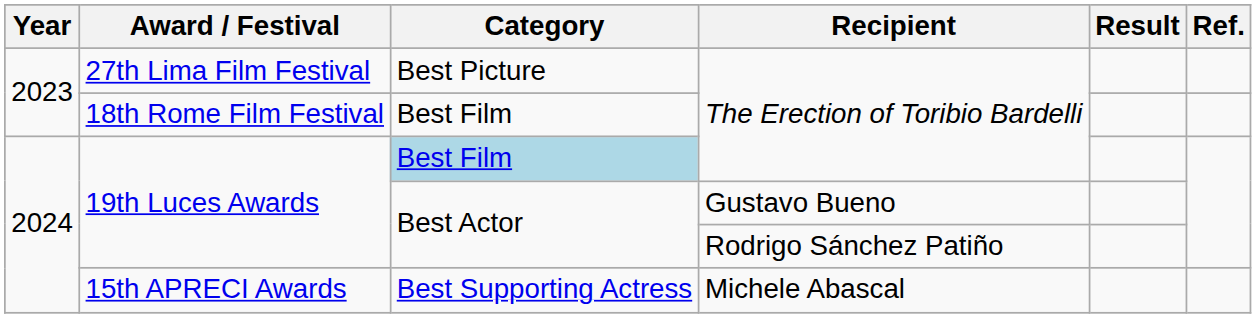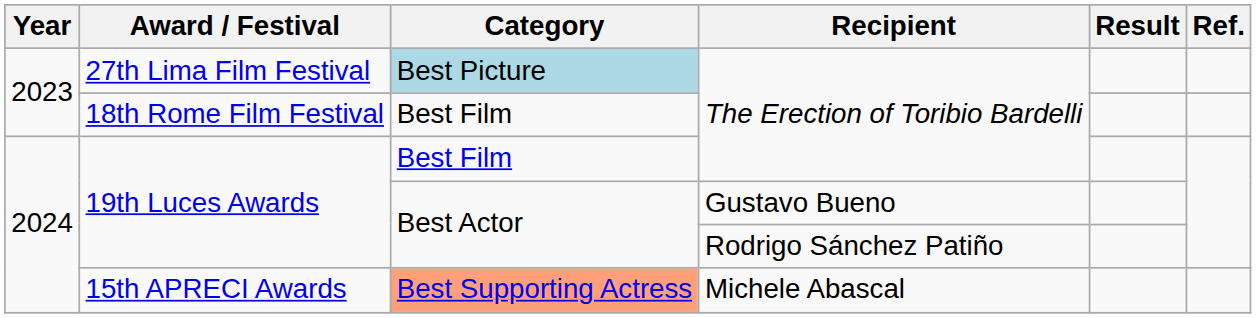(471, 70) no background -> (471, 70) lightblue background
(454, 158) lightblue background -> (454, 158) no background
(544, 289) no background -> (544, 289) lightsalmon background
